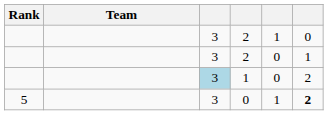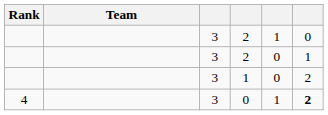(215, 78) lightblue background -> (215, 78) no background
(24, 99) 5 -> (24, 99) 4
